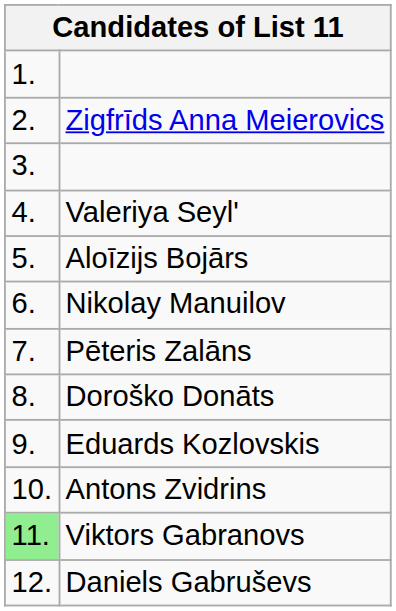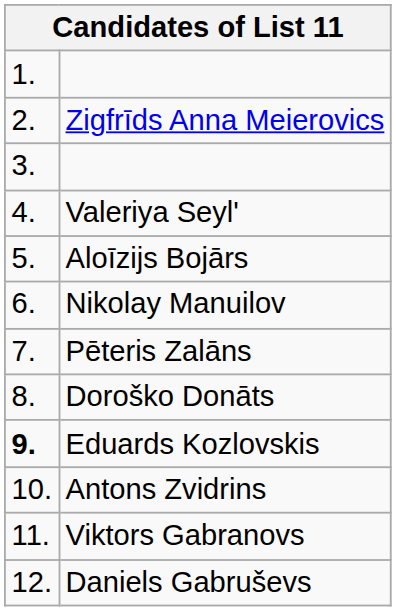(24, 443) normal -> (24, 443) bold
(31, 535) lightgreen background -> (31, 535) no background
